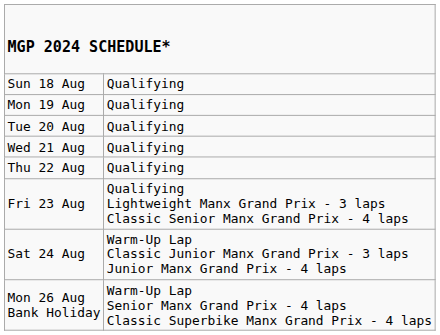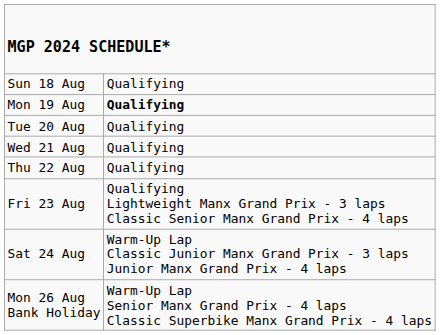(145, 105) normal -> (145, 105) bold
